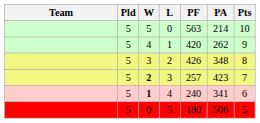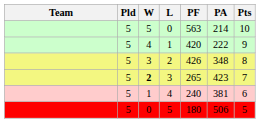(221, 45) 262 -> (221, 45) 222
(194, 77) 257 -> (194, 77) 265
(149, 93) bold -> (149, 93) normal
(221, 93) 341 -> (221, 93) 381
